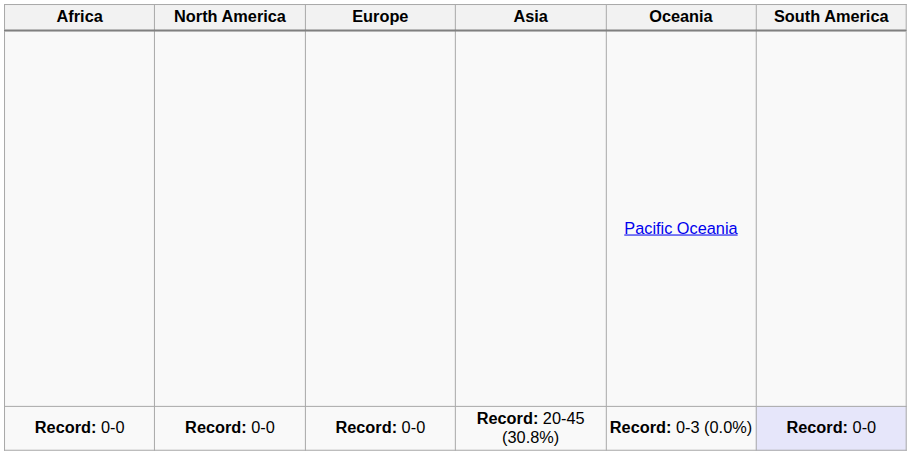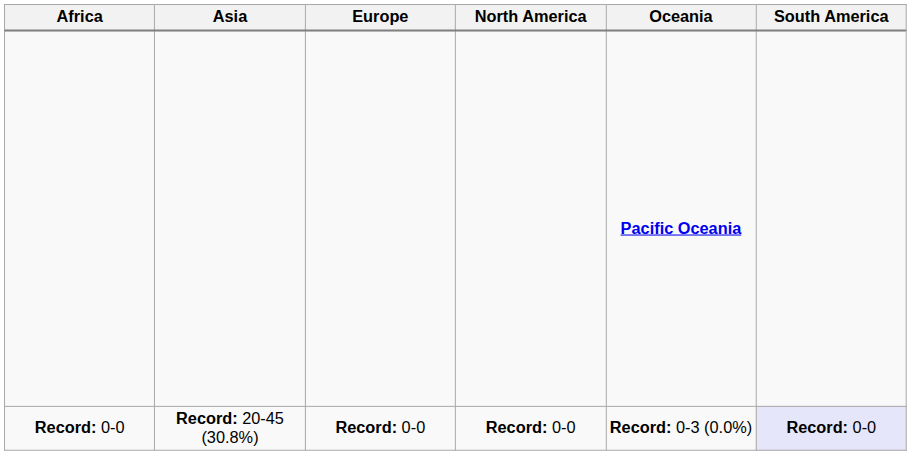columns swapped: (531, 17) <-> (230, 17)
(681, 227) normal -> (681, 227) bold
